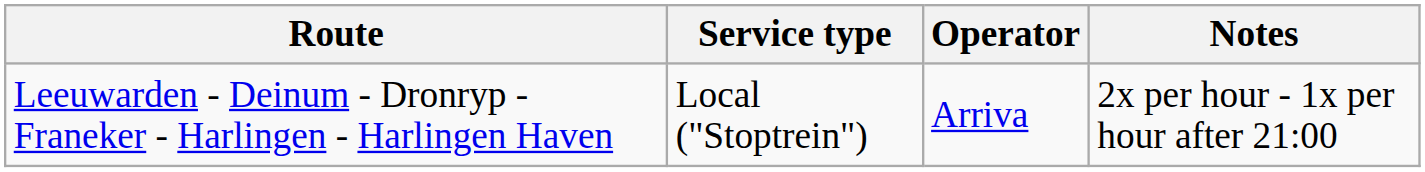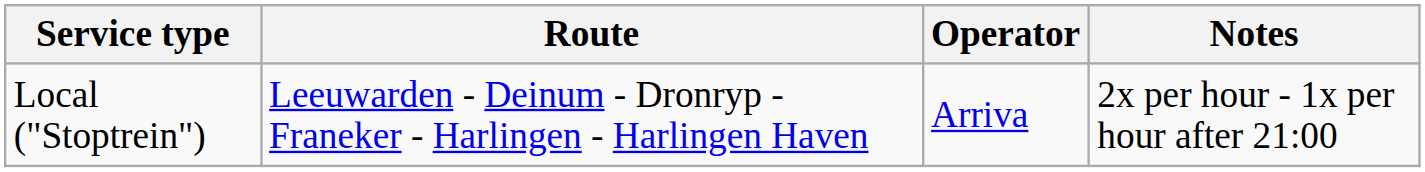columns swapped: (336, 34) <-> (795, 34)
